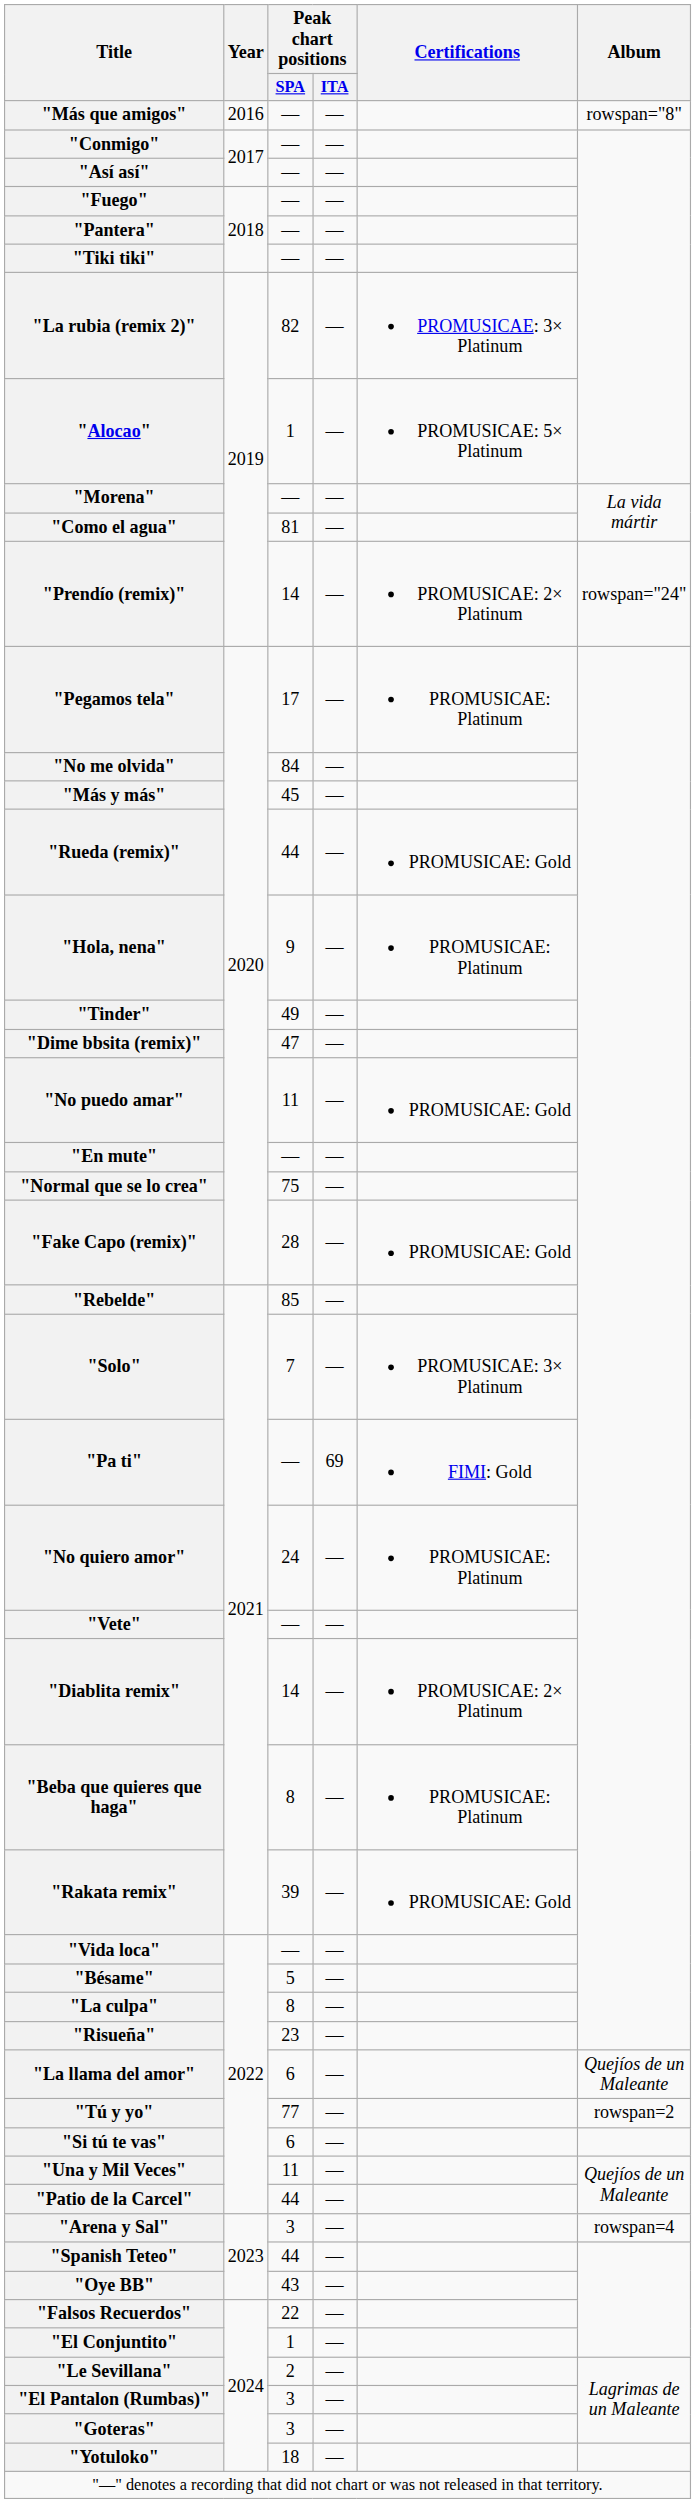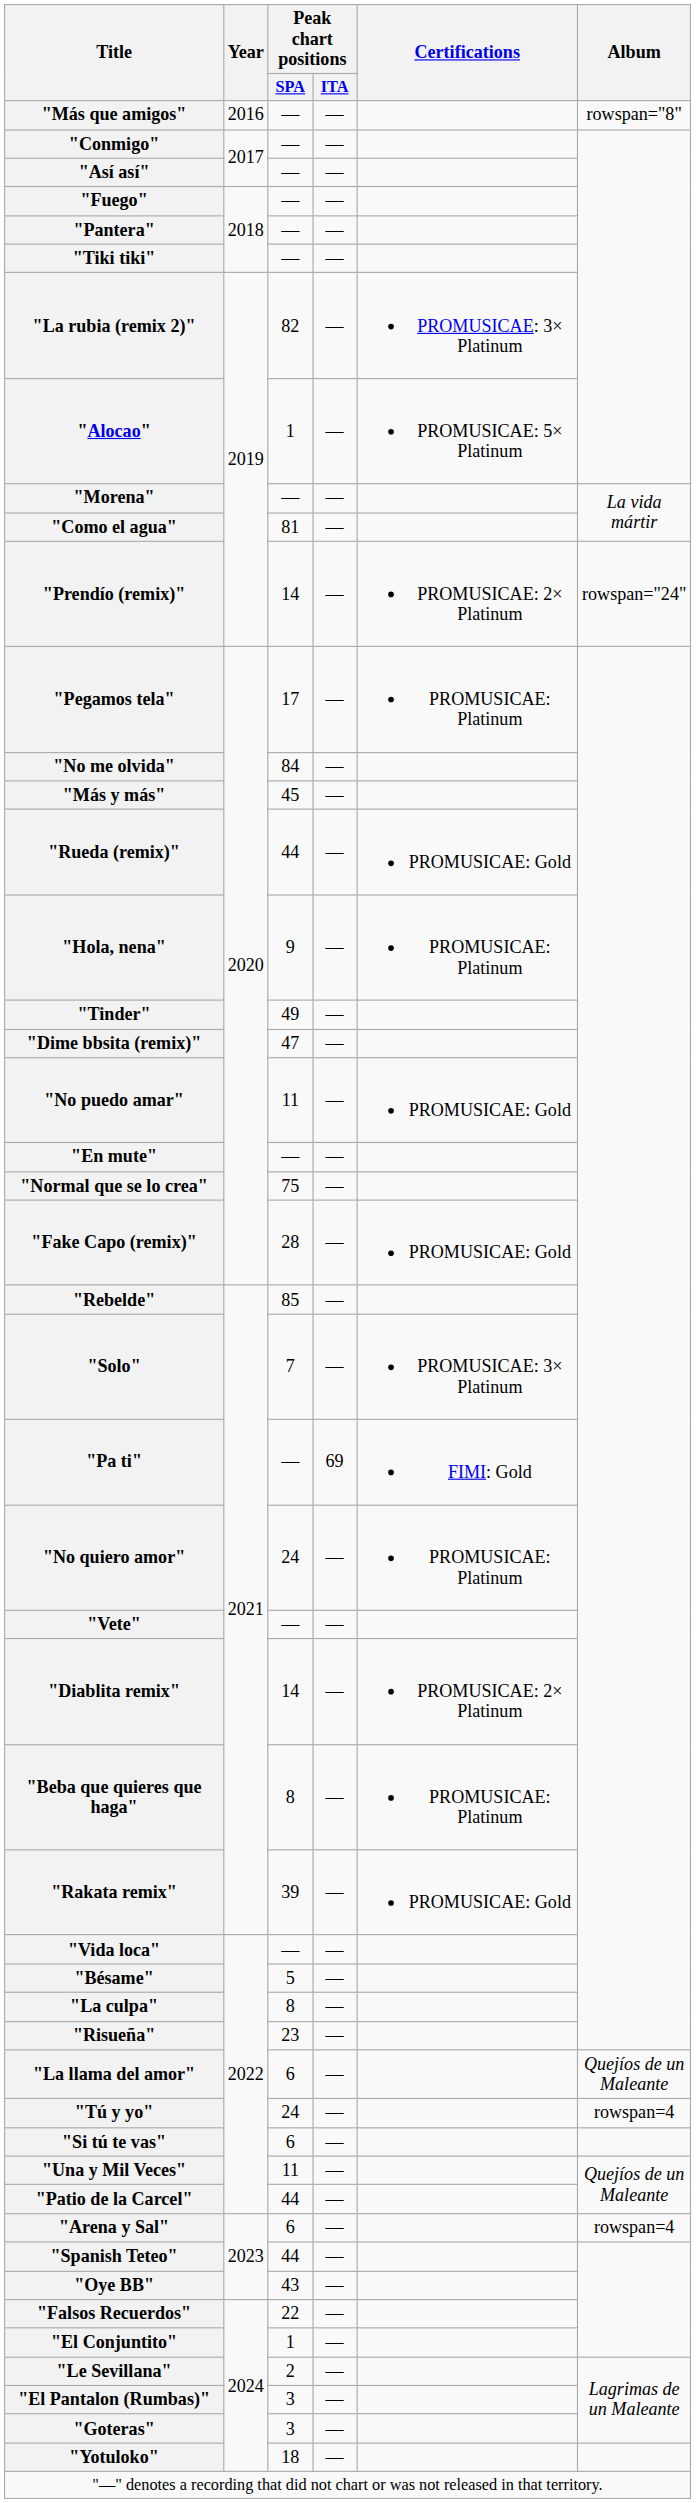(290, 2113) 77 -> (290, 2113) 24
(634, 2113) rowspan=2 -> (634, 2113) rowspan=4
(290, 2227) 3 -> (290, 2227) 6
